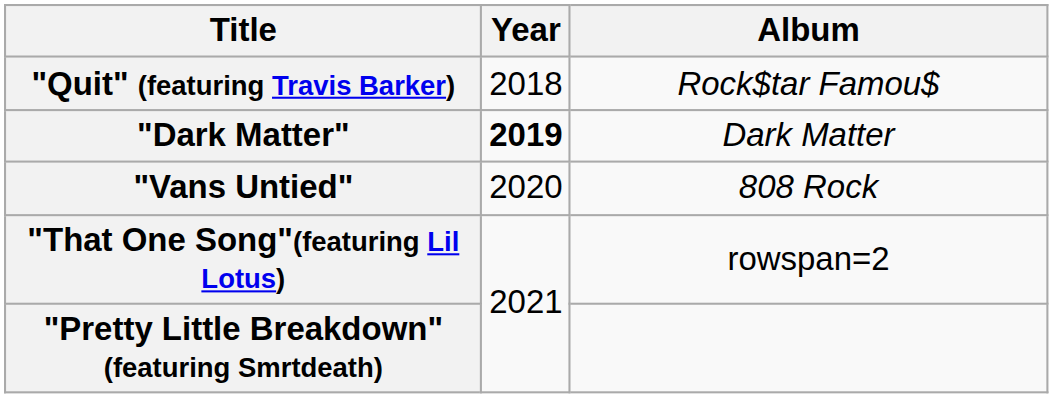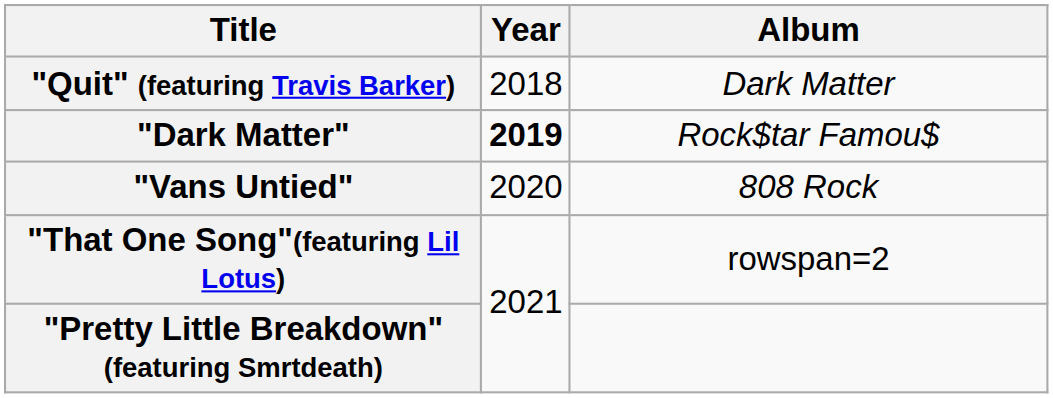(808, 82) Rock$tar Famou$ -> (808, 82) Dark Matter
(808, 135) Dark Matter -> (808, 135) Rock$tar Famou$
